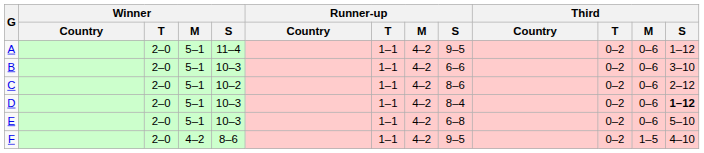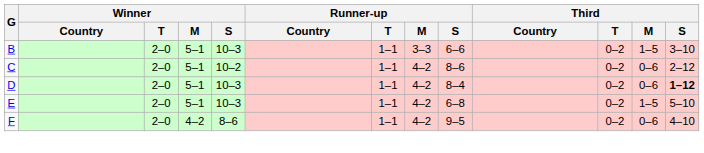- row: (11, 49)
(422, 67) 4–2 -> (422, 49) 3–3
(649, 67) 0–6 -> (649, 49) 1–5
(649, 121) 0–6 -> (649, 103) 1–5
(649, 139) 1–5 -> (649, 121) 0–6
